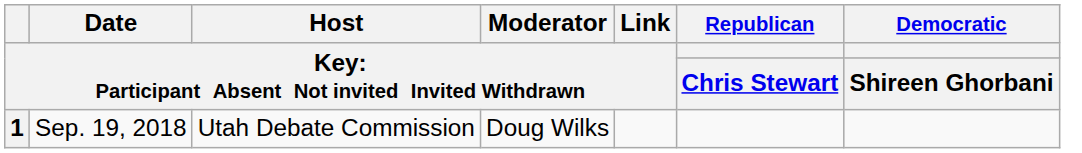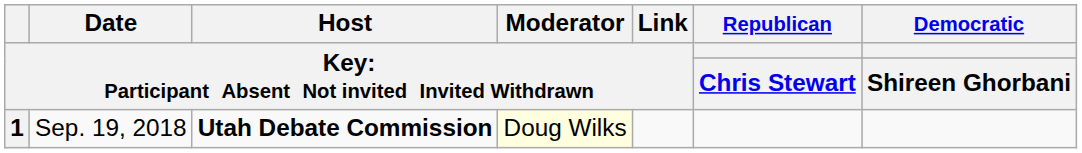(336, 128) normal -> (345, 128) bold
(548, 128) no background -> (565, 128) lightyellow background
